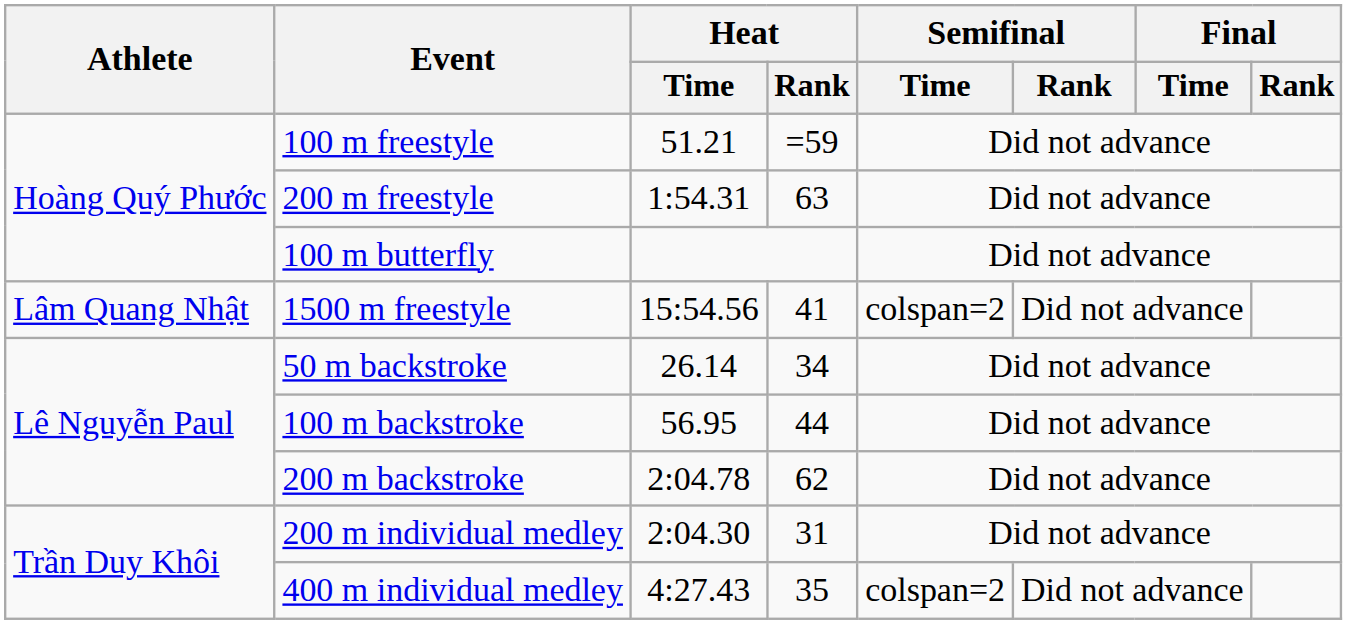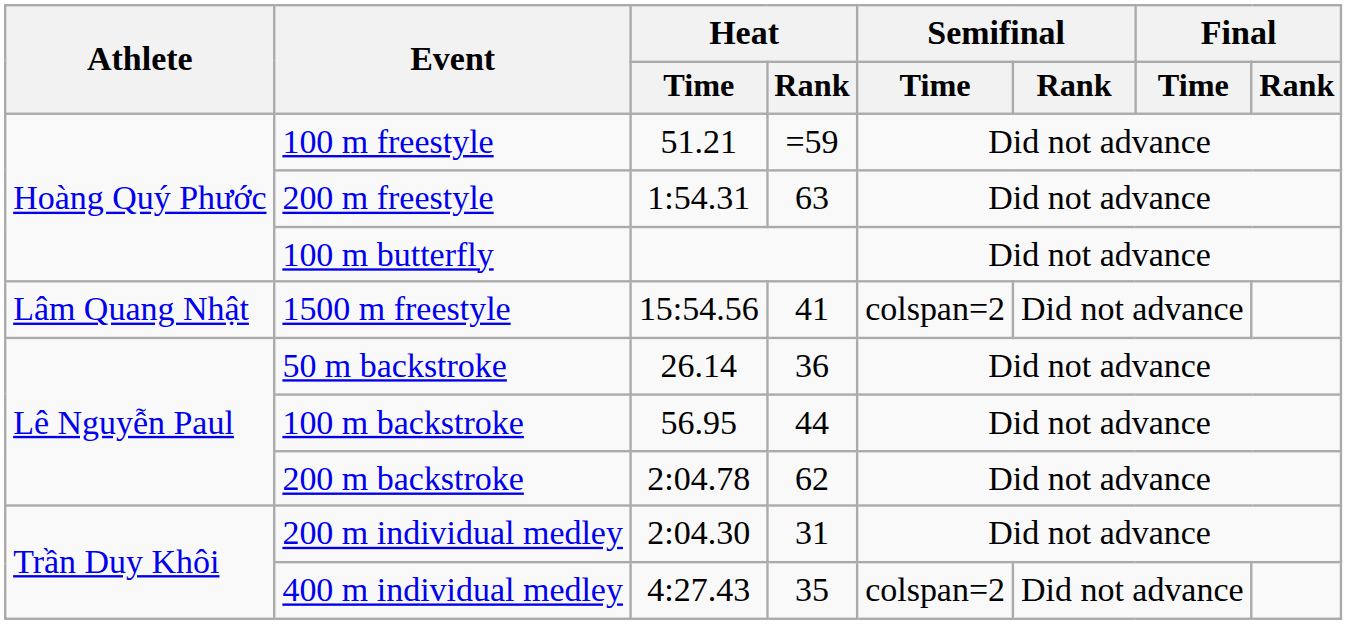(812, 366) 34 -> (812, 366) 36
